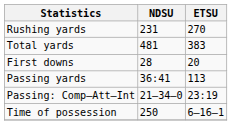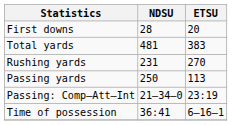rows swapped: (40, 62) <-> (46, 29)
(155, 79) 36:41 -> (149, 79) 250
(149, 112) 250 -> (155, 112) 36:41
